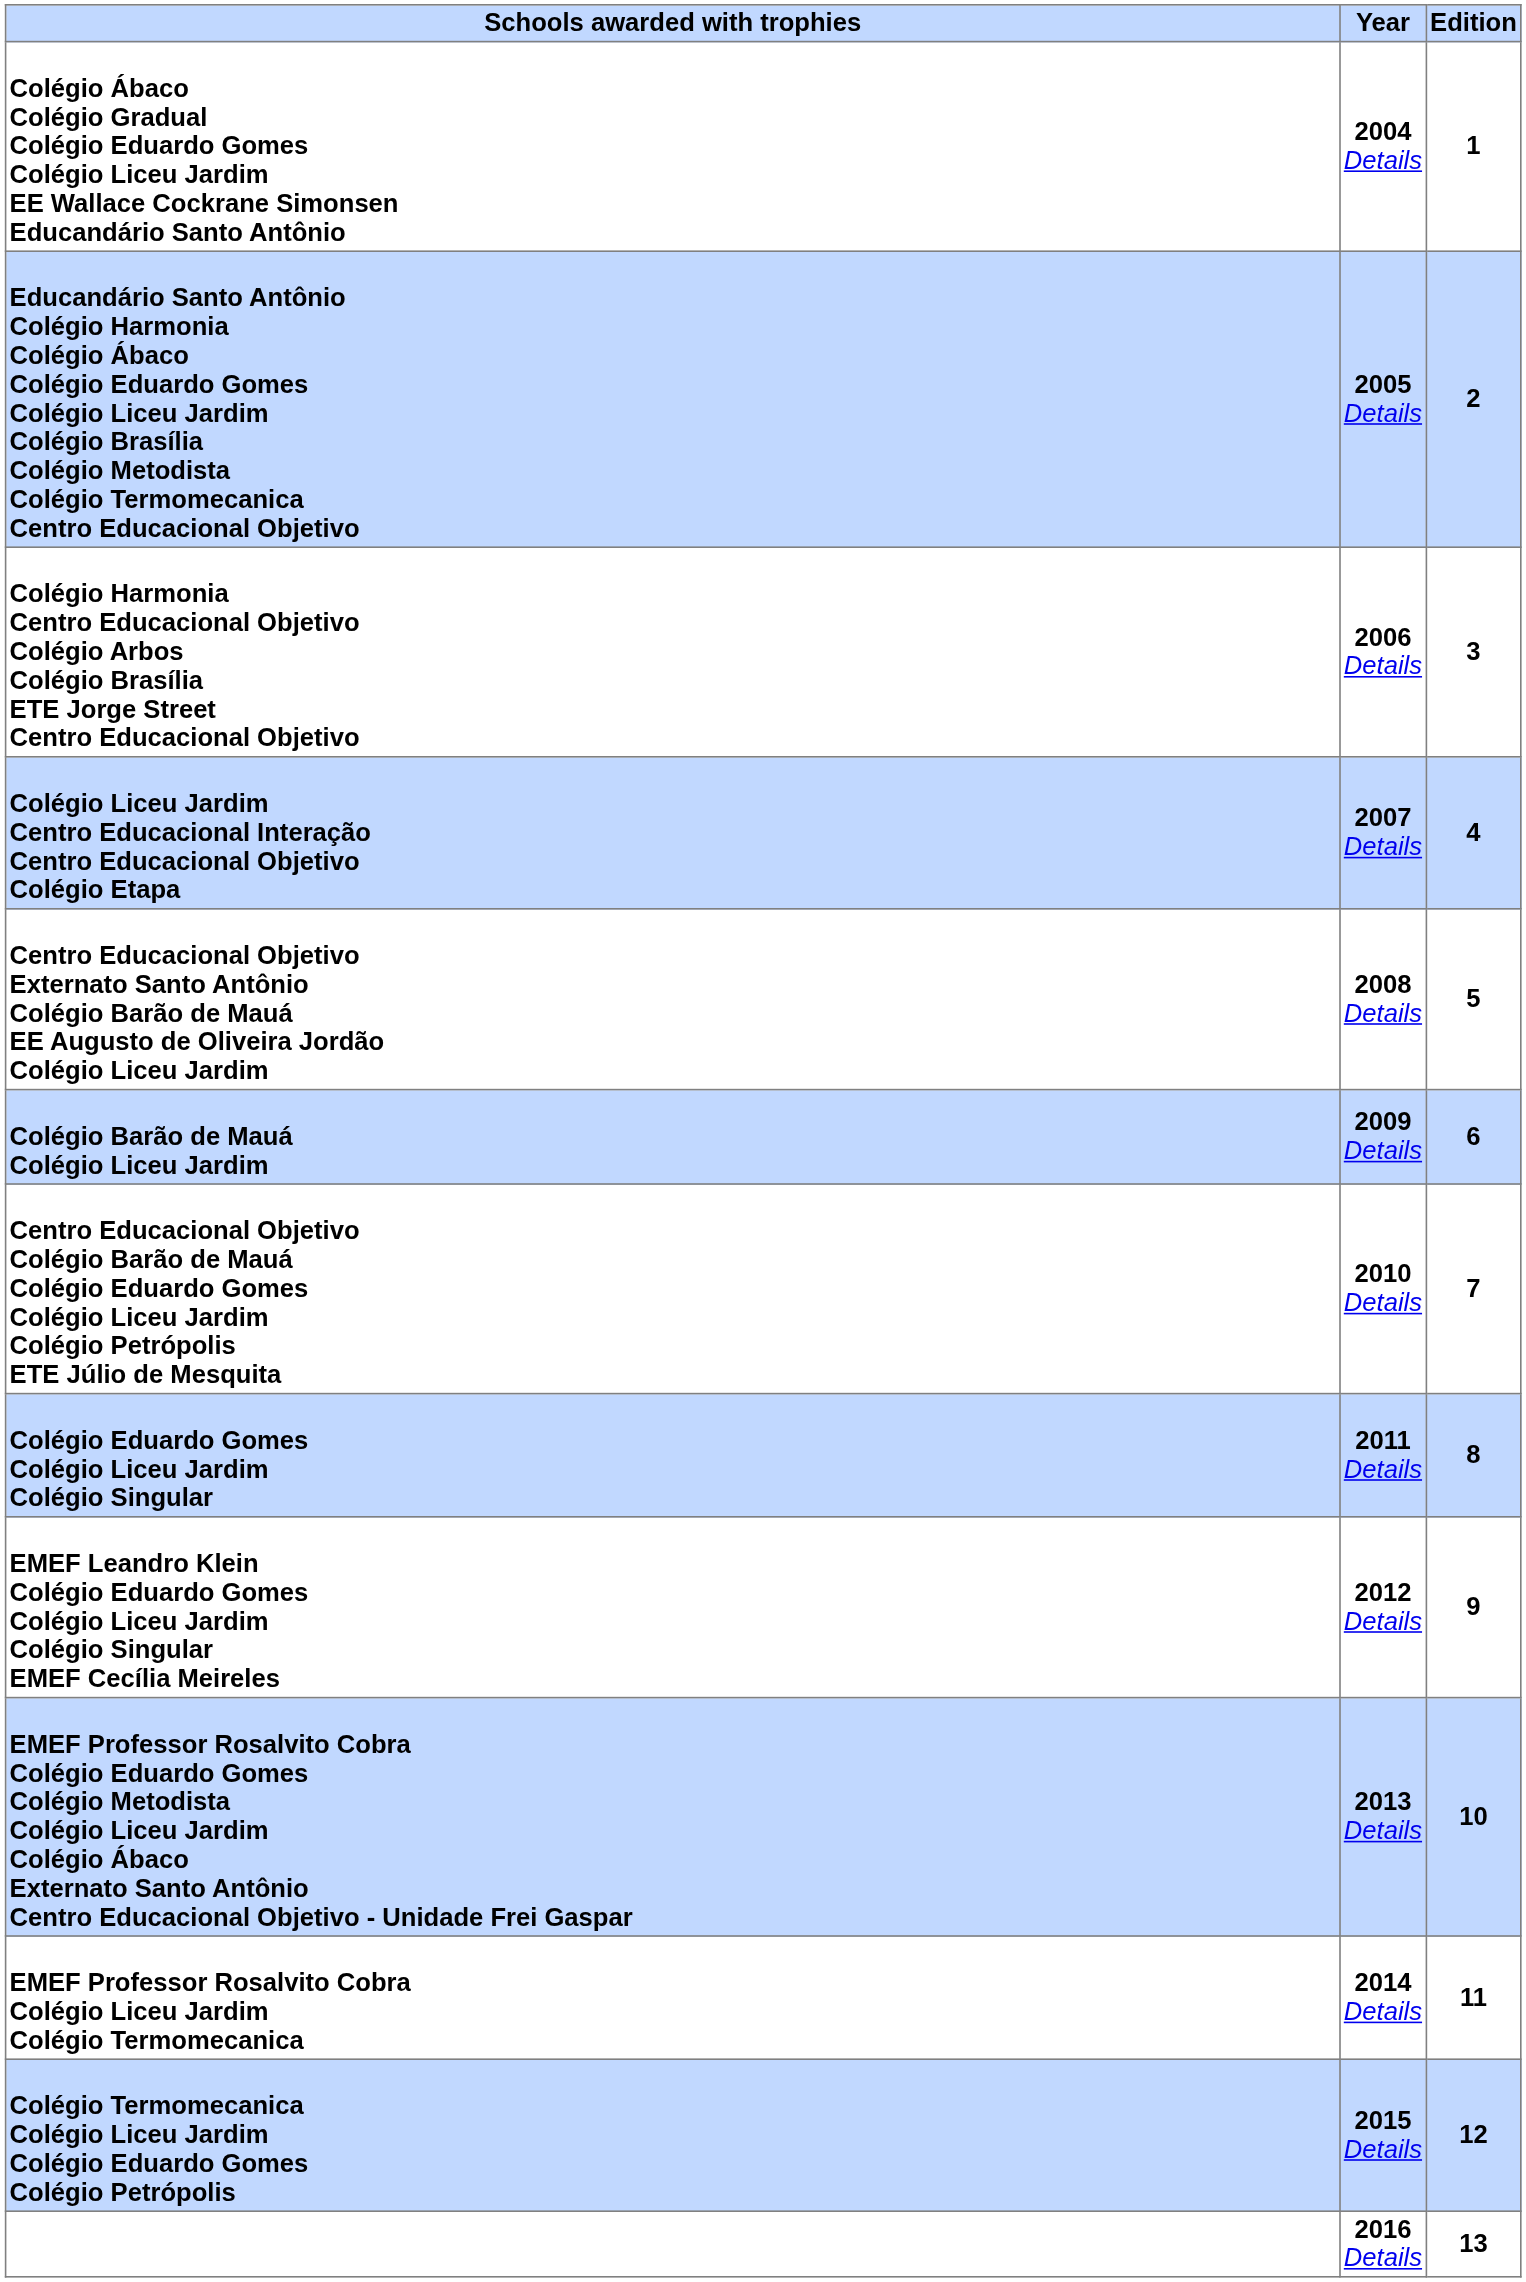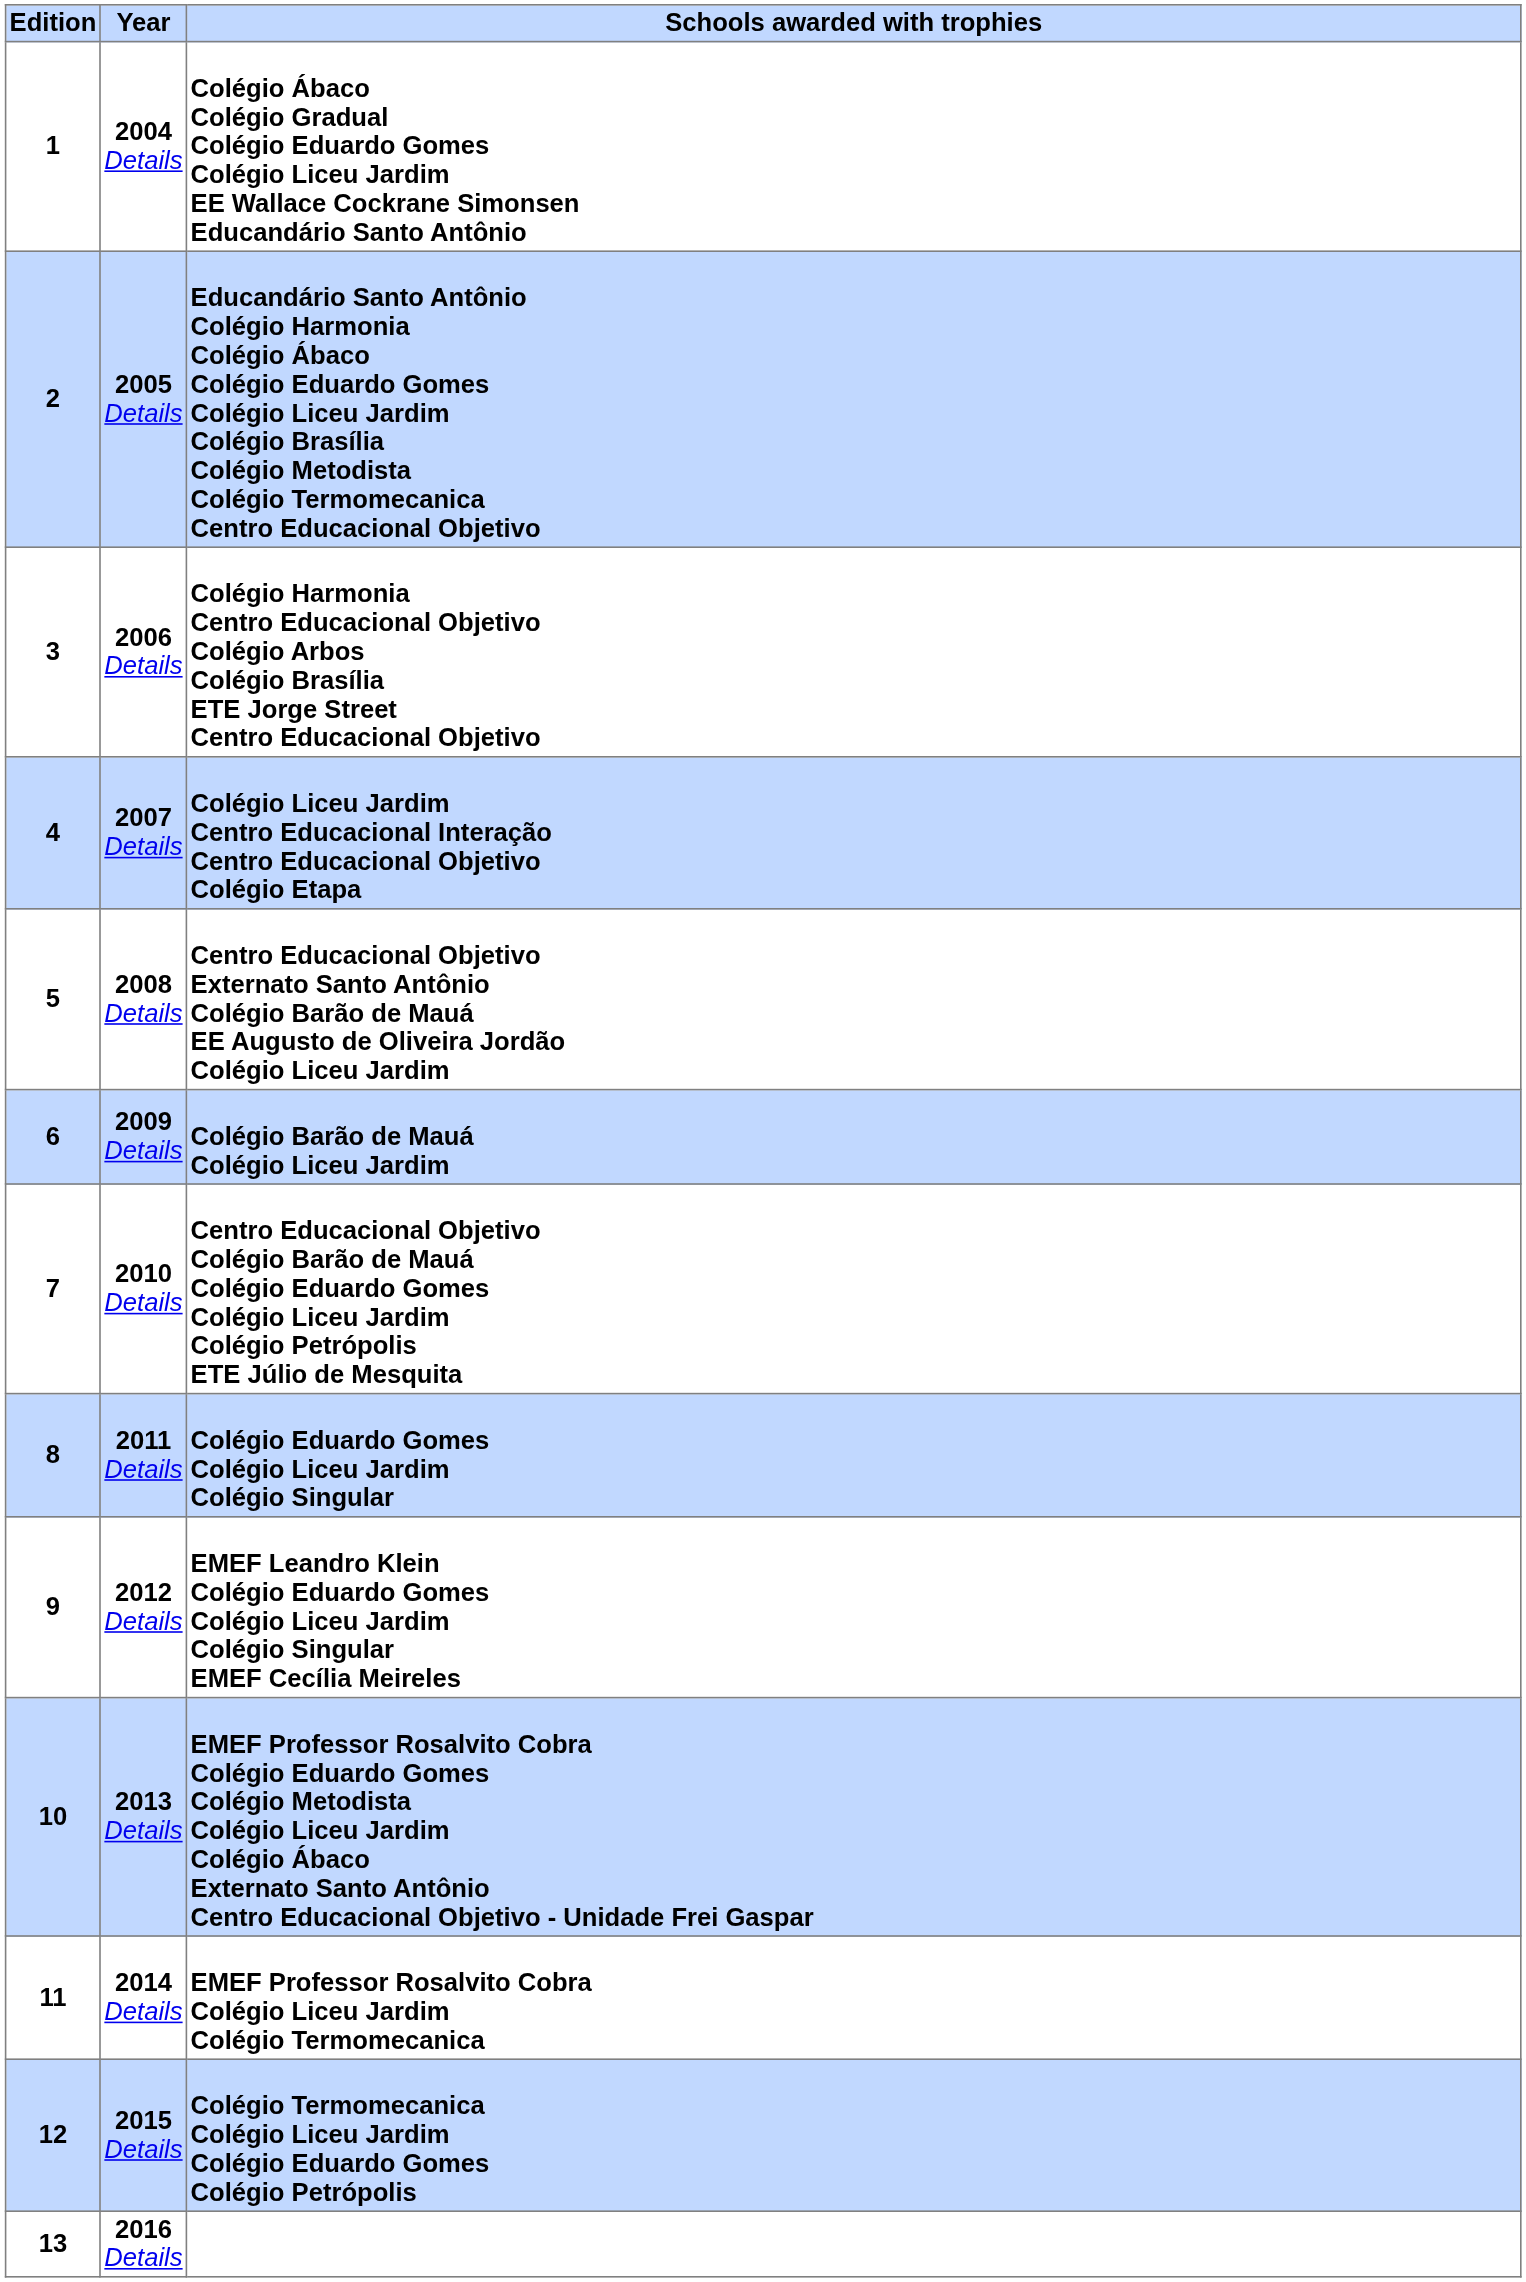columns swapped: (1473, 22) <-> (673, 22)
